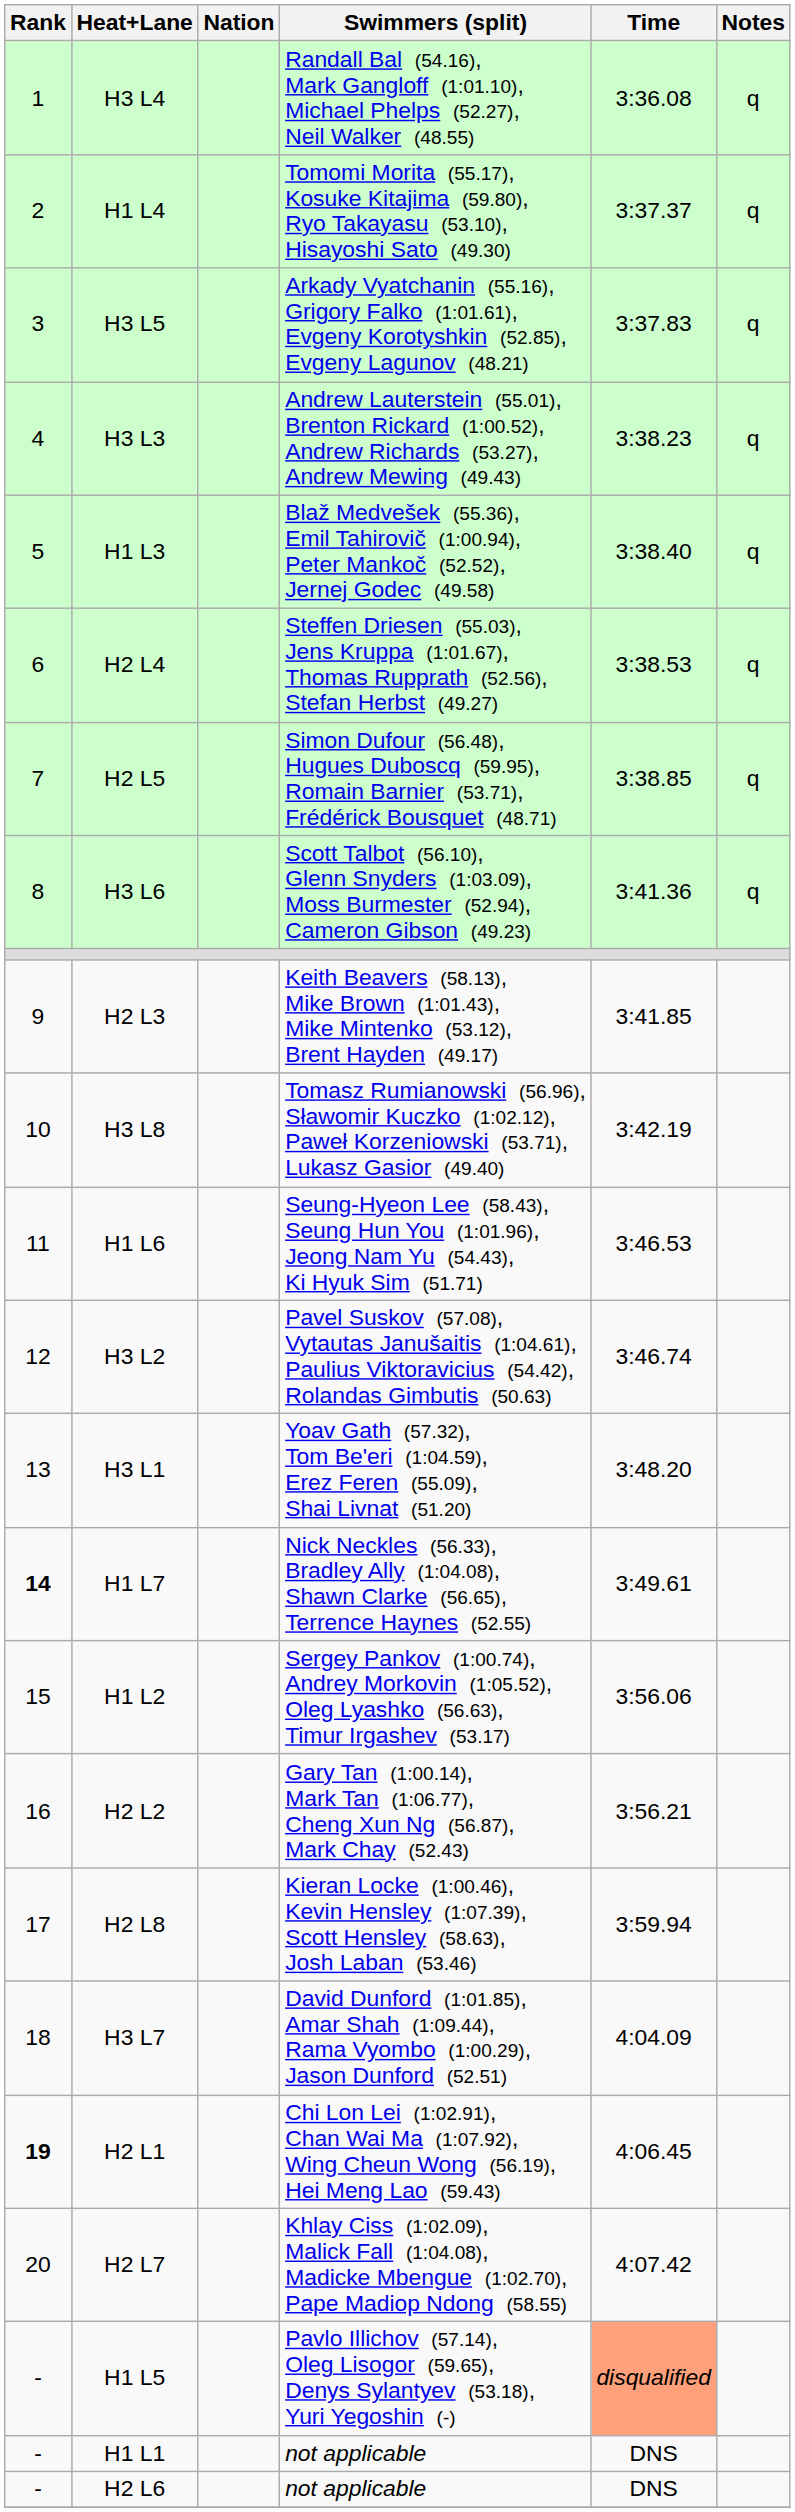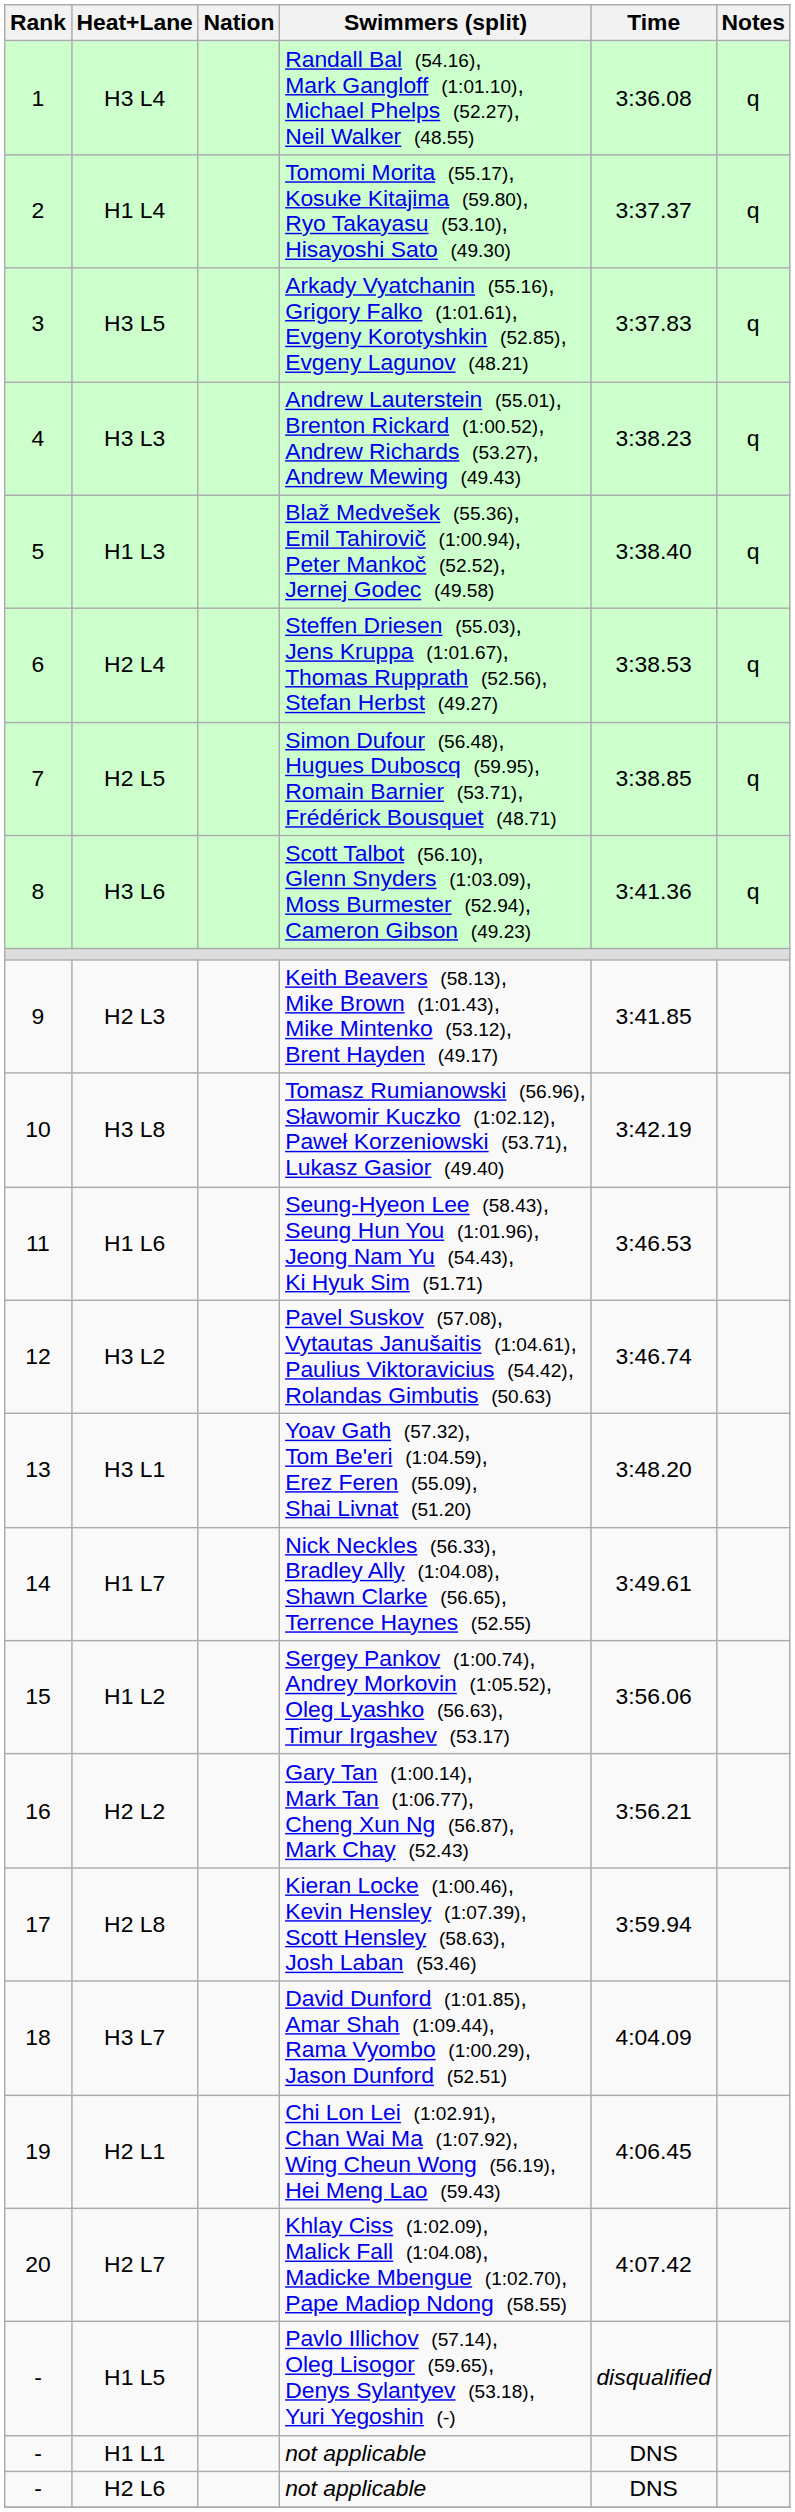(38, 1583) bold -> (38, 1583) normal
(38, 2151) bold -> (38, 2151) normal
(654, 2378) lightsalmon background -> (654, 2378) no background
